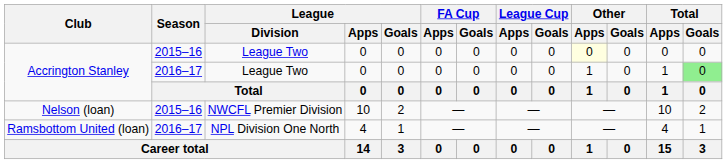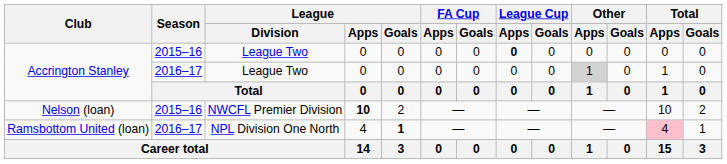(514, 52) normal -> (514, 52) bold
(589, 52) lightyellow background -> (589, 52) no background
(589, 71) no background -> (589, 71) lightgrey background
(702, 71) lightgreen background -> (702, 71) no background
(363, 110) normal -> (363, 110) bold
(401, 129) normal -> (401, 129) bold
(665, 129) no background -> (665, 129) pink background
